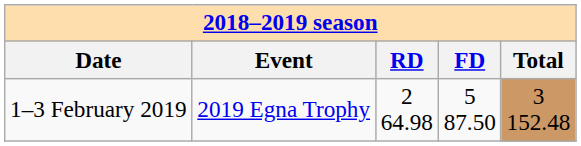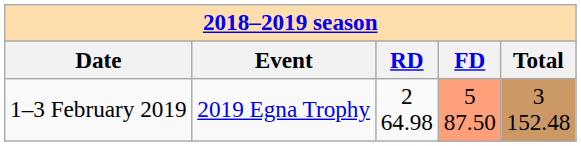(470, 109) no background -> (470, 109) lightsalmon background
